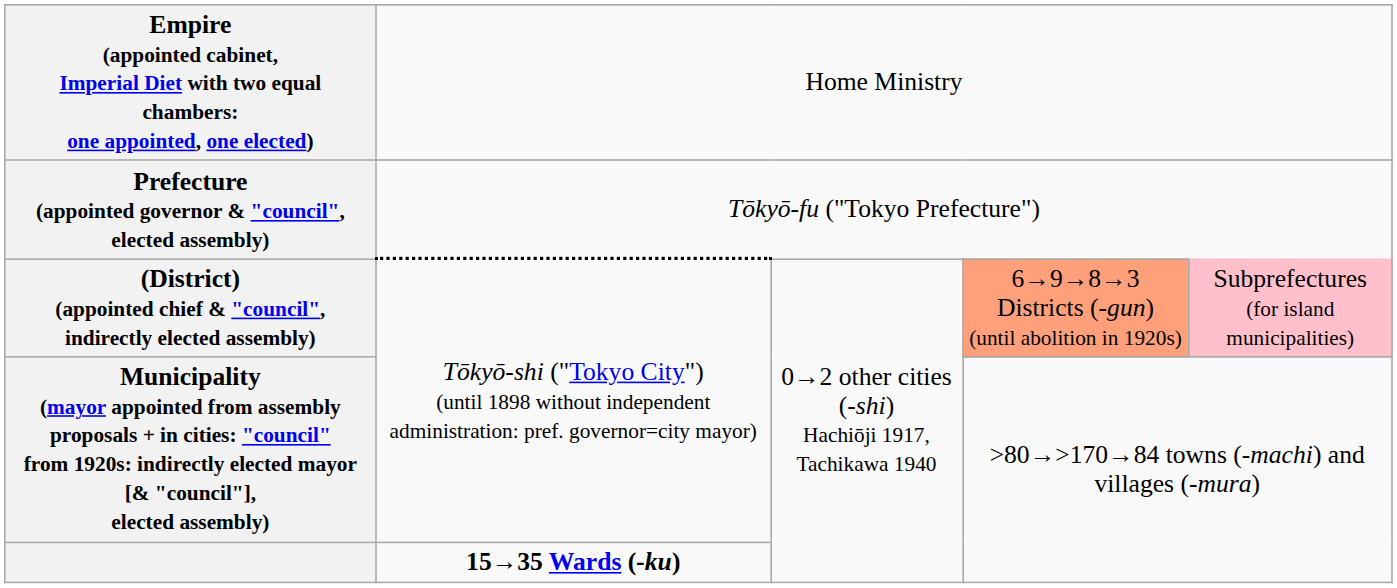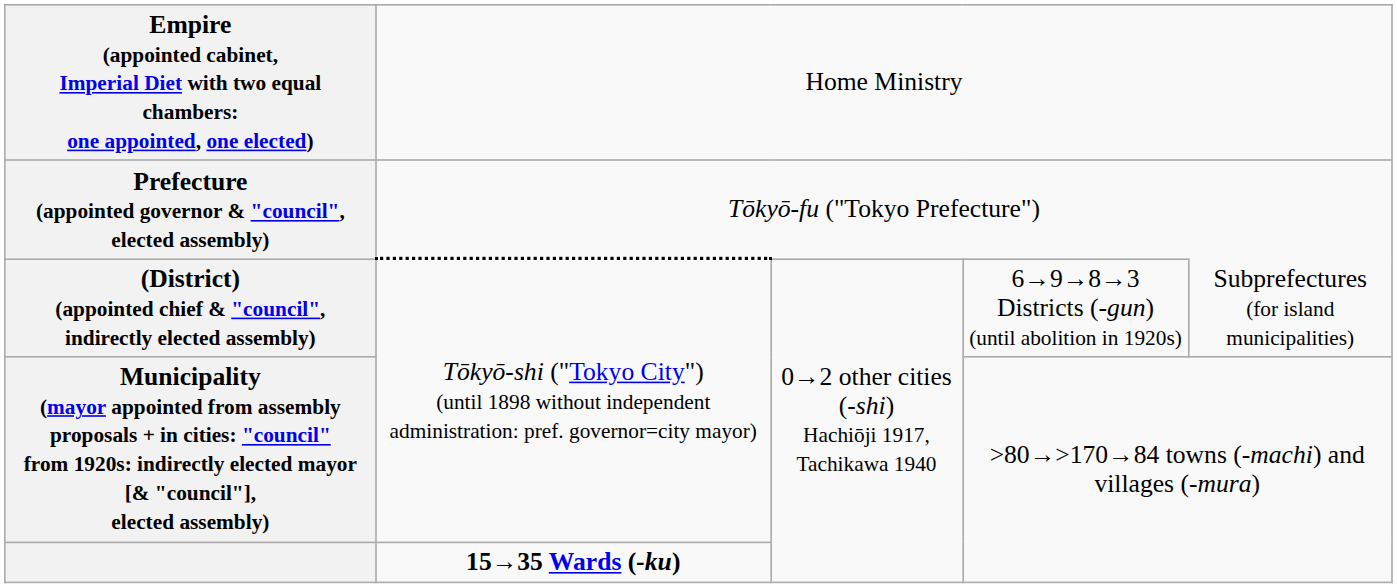(1075, 307) lightsalmon background -> (1075, 307) no background
(1290, 307) pink background -> (1290, 307) no background
